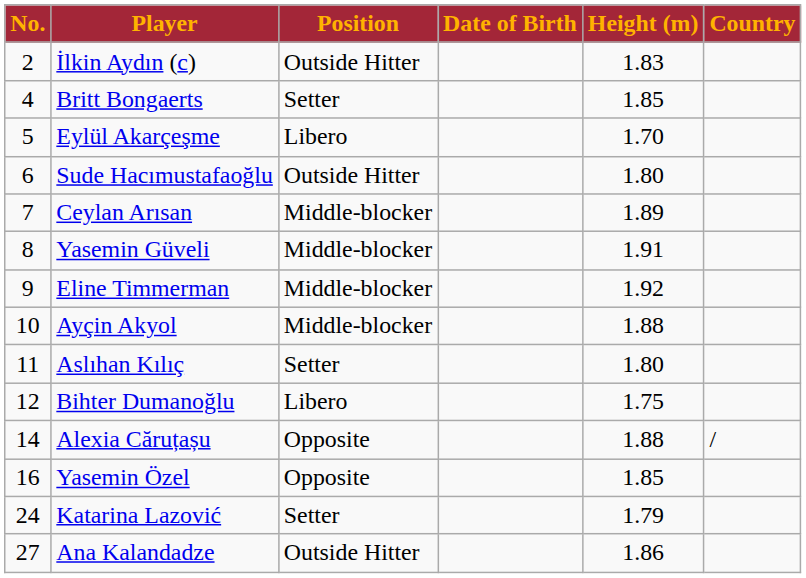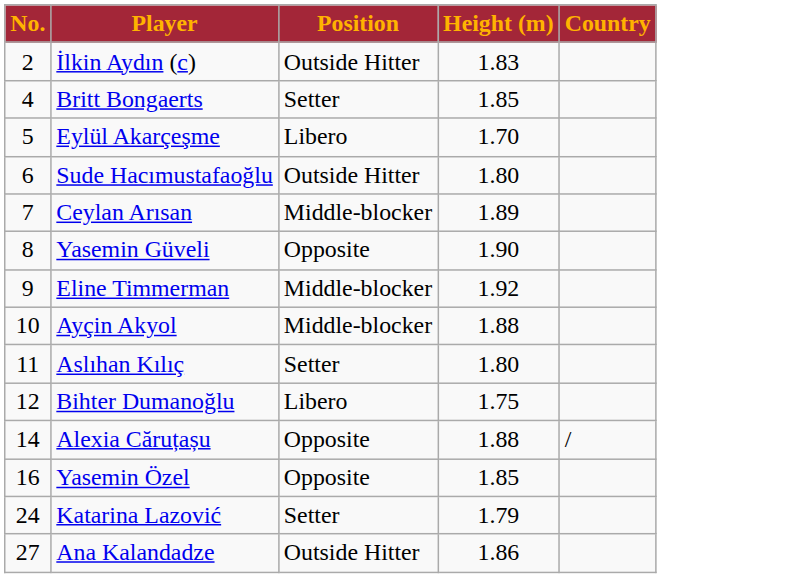- column: (510, 23)
(358, 250) Middle-blocker -> (327, 250) Opposite
(643, 250) 1.91 -> (498, 250) 1.90
